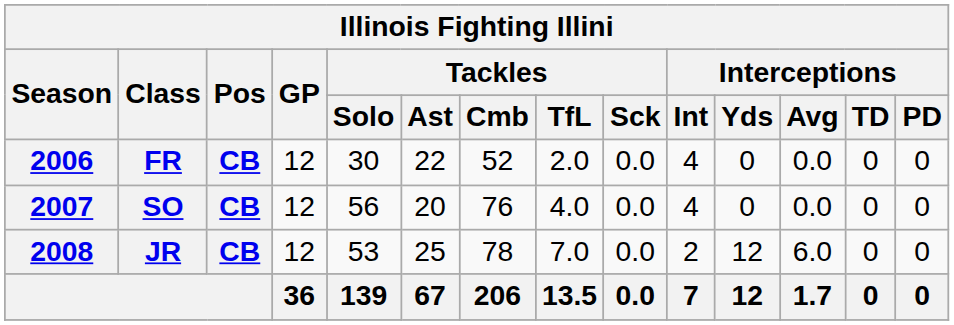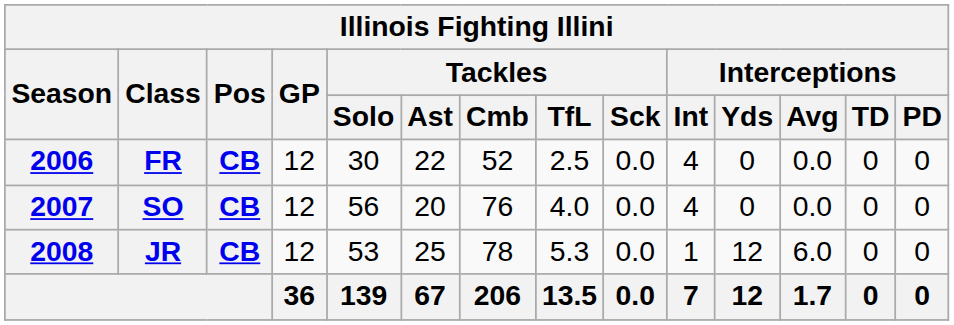(569, 161) 2.0 -> (569, 161) 2.5
(569, 251) 7.0 -> (569, 251) 5.3
(691, 251) 2 -> (691, 251) 1
